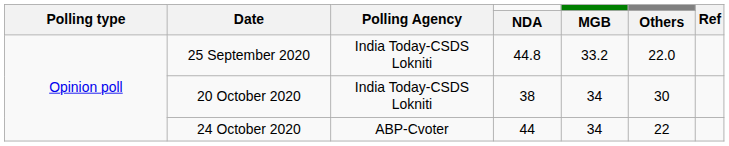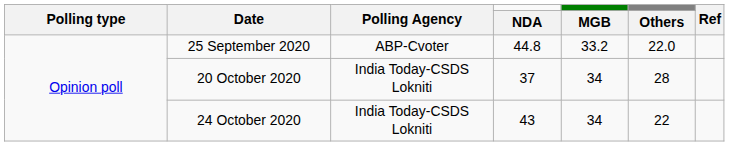(412, 55) India Today-CSDS Lokniti -> (412, 46) ABP-Cvoter
(527, 96) 38 -> (527, 79) 37
(662, 96) 30 -> (662, 79) 28
(412, 129) ABP-Cvoter -> (412, 120) India Today-CSDS Lokniti
(527, 129) 44 -> (527, 120) 43
